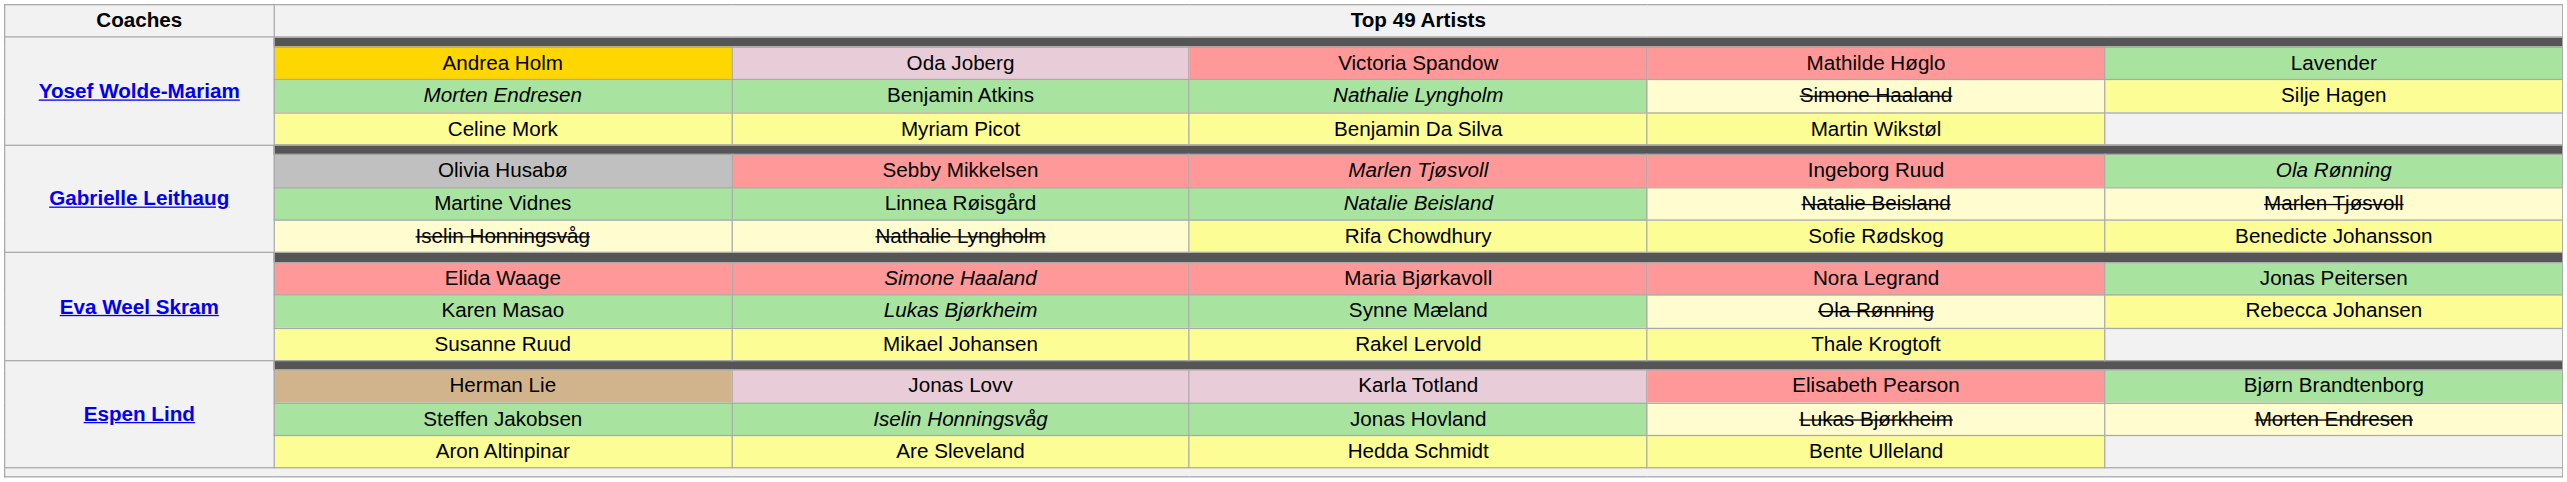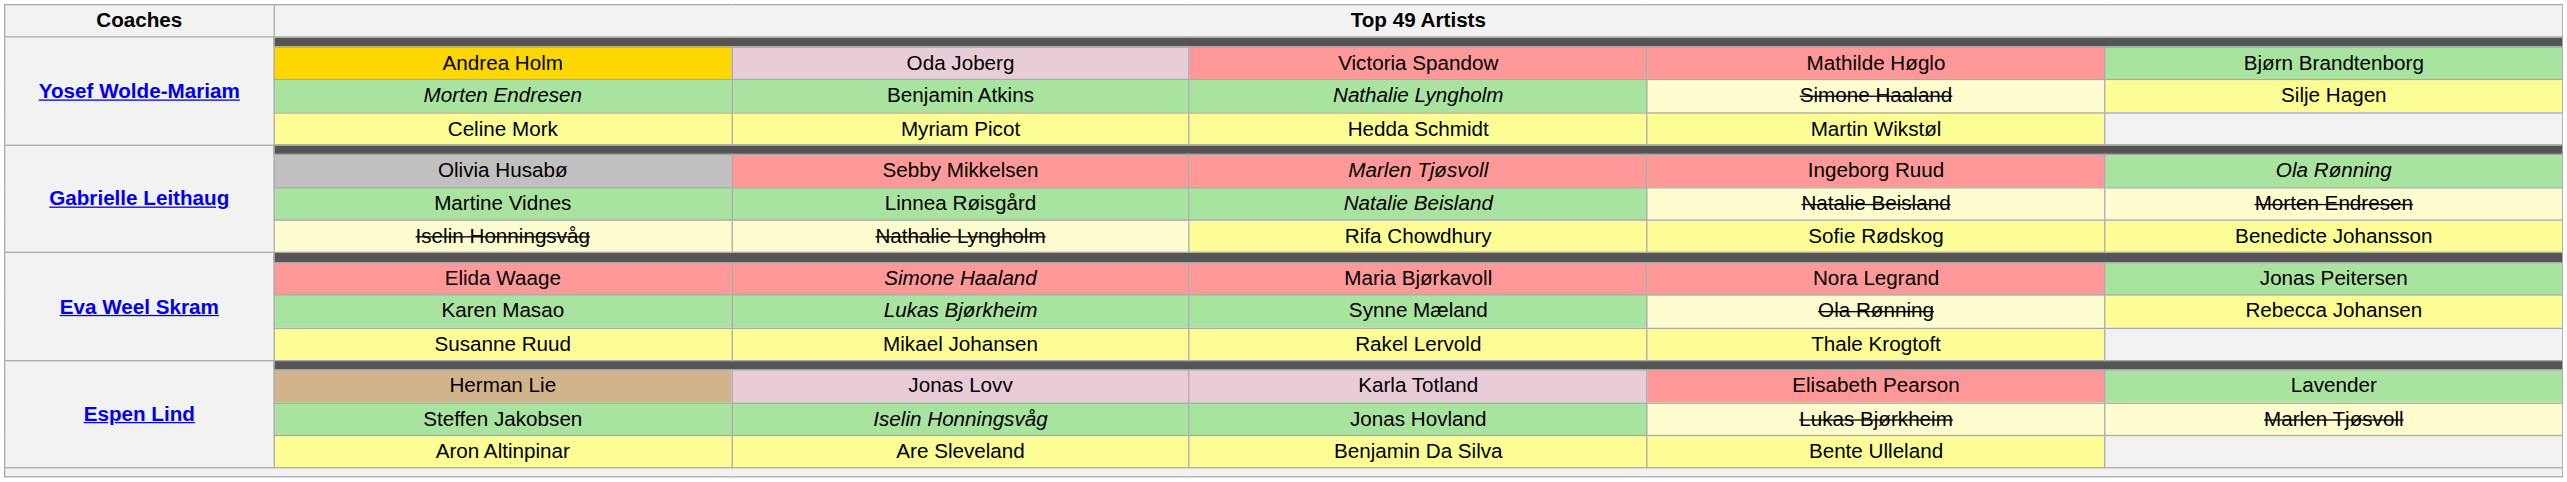(2334, 63) Lavender -> (2334, 63) Bjørn Brandtenborg
(1418, 128) Benjamin Da Silva -> (1418, 128) Hedda Schmidt
(2334, 203) Marlen Tjøsvoll -> (2334, 203) Morten Endresen
(2334, 386) Bjørn Brandtenborg -> (2334, 386) Lavender
(2334, 418) Morten Endresen -> (2334, 418) Marlen Tjøsvoll
(1418, 451) Hedda Schmidt -> (1418, 451) Benjamin Da Silva
